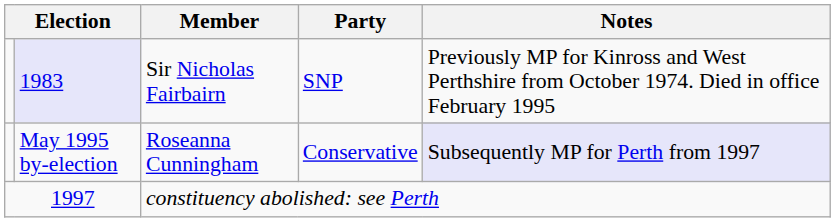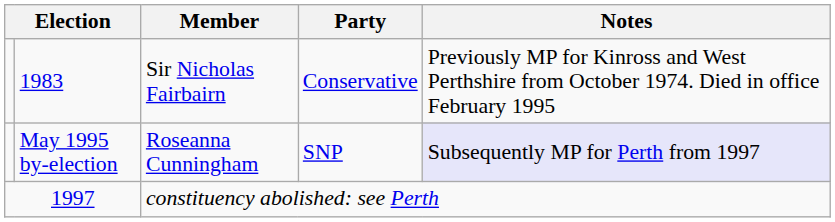(41, 80) lavender background -> (41, 80) no background
(323, 80) SNP -> (360, 80) Conservative
(360, 151) Conservative -> (323, 151) SNP
